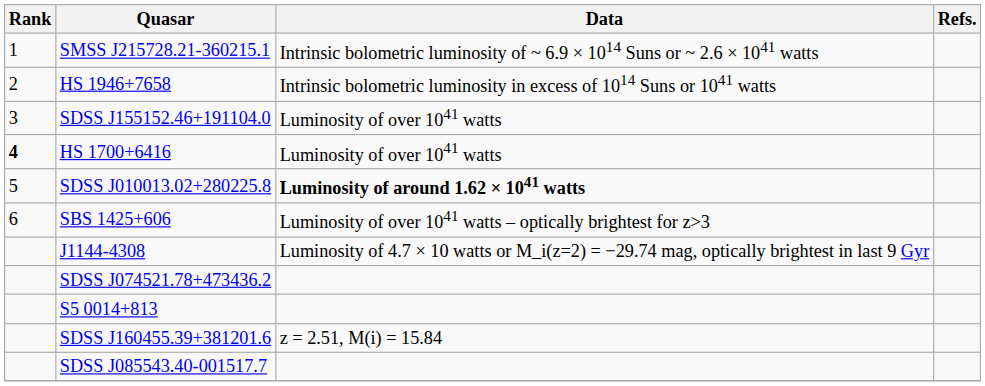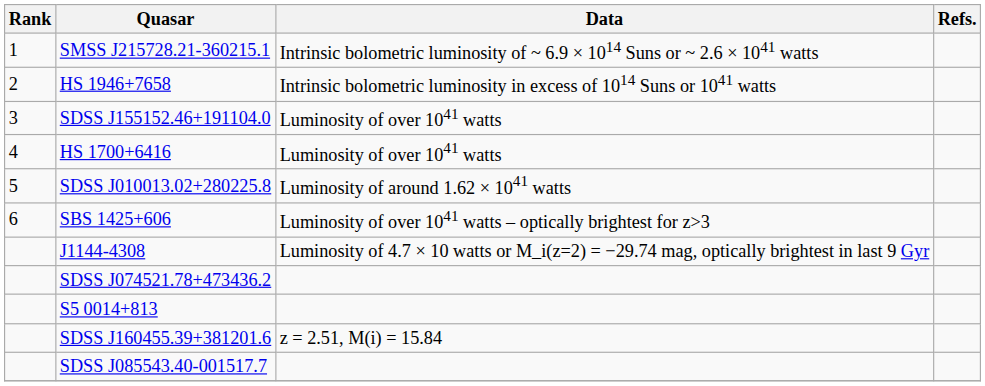(13, 151) bold -> (13, 151) normal
(432, 185) bold -> (425, 185) normal
